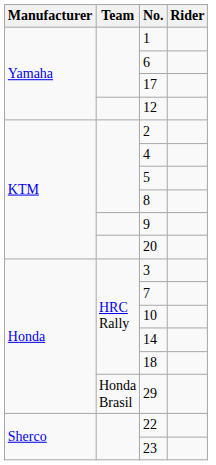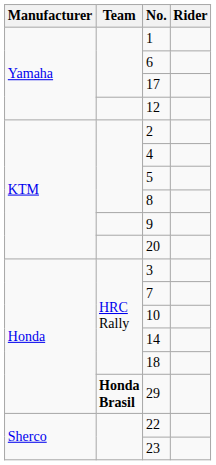(118, 393) normal -> (119, 393) bold
